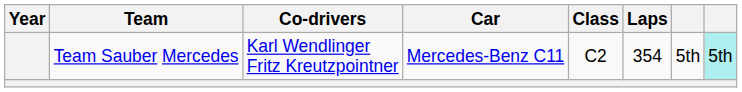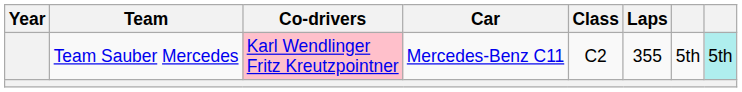(323, 56) no background -> (323, 56) pink background
(647, 56) 354 -> (647, 56) 355
